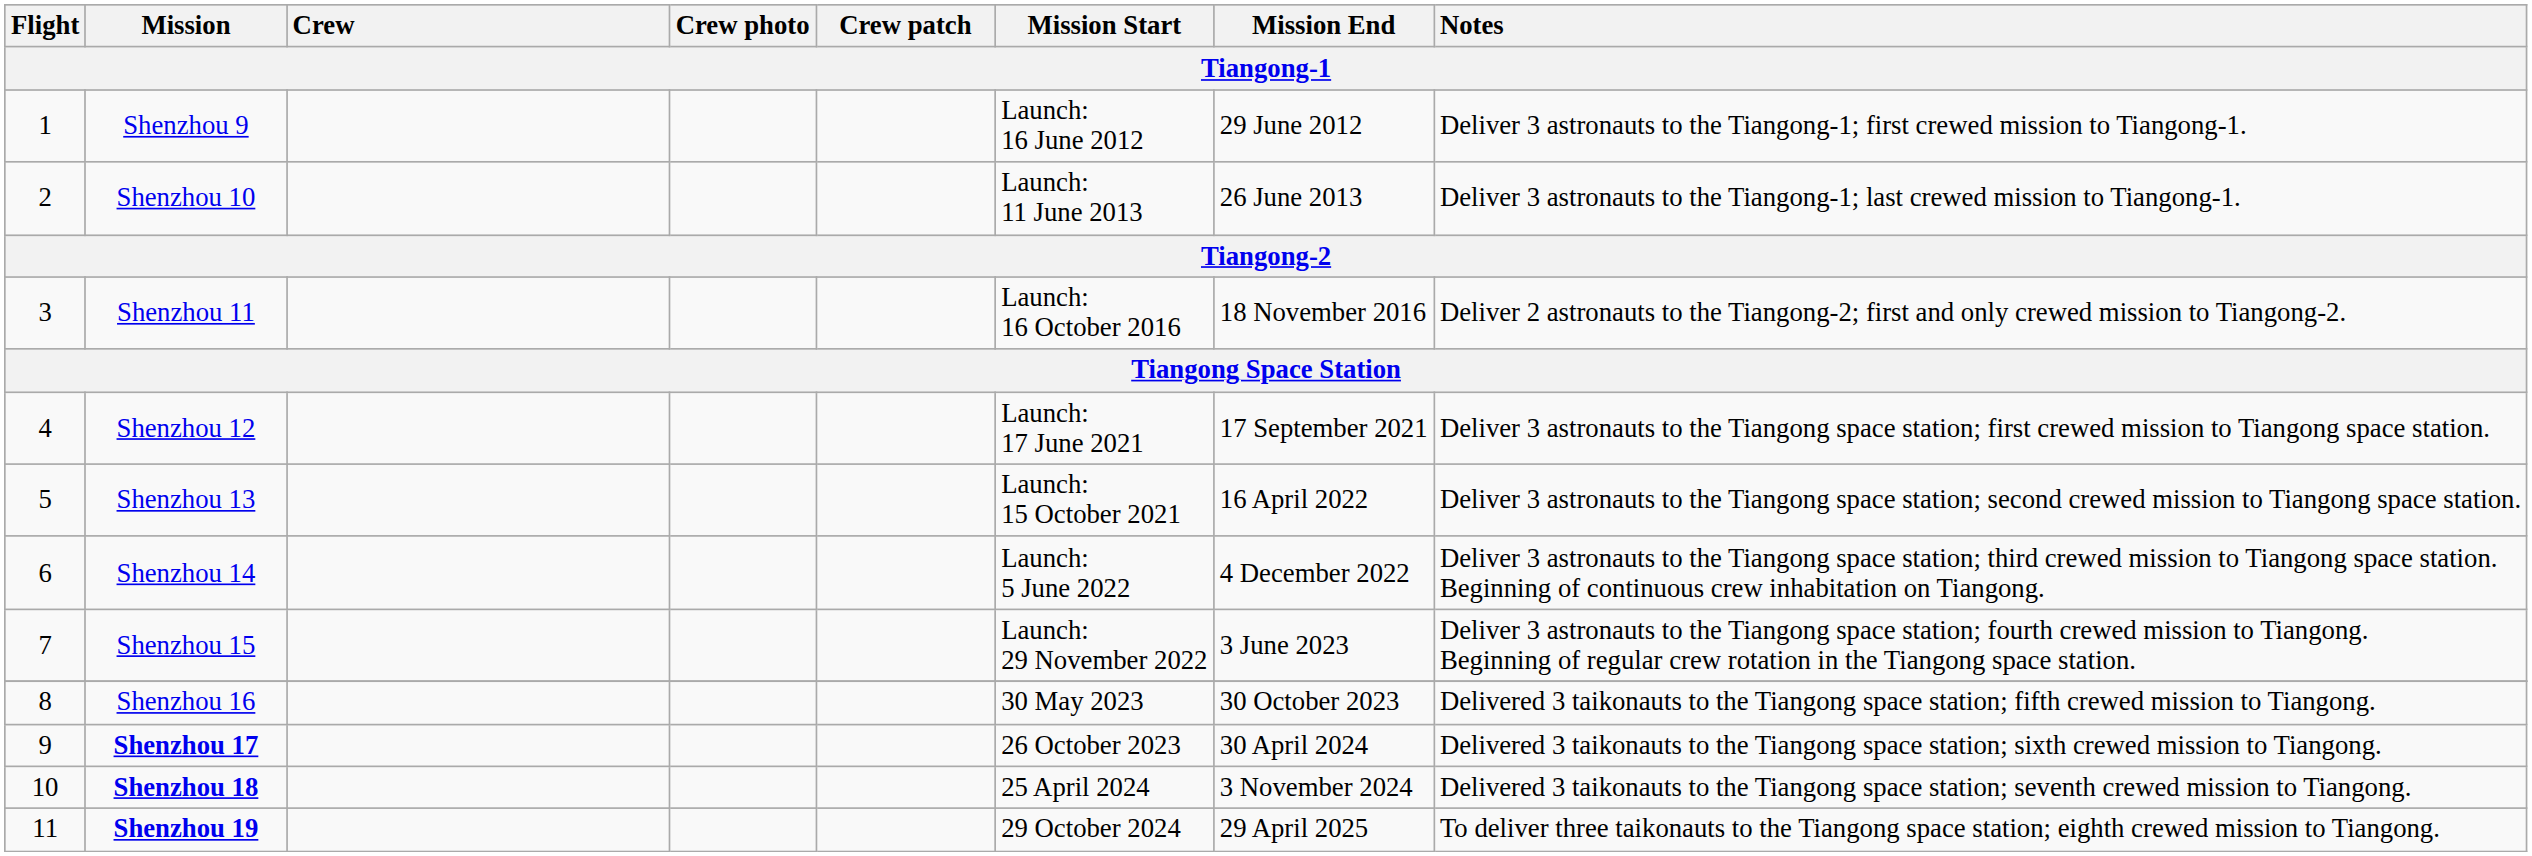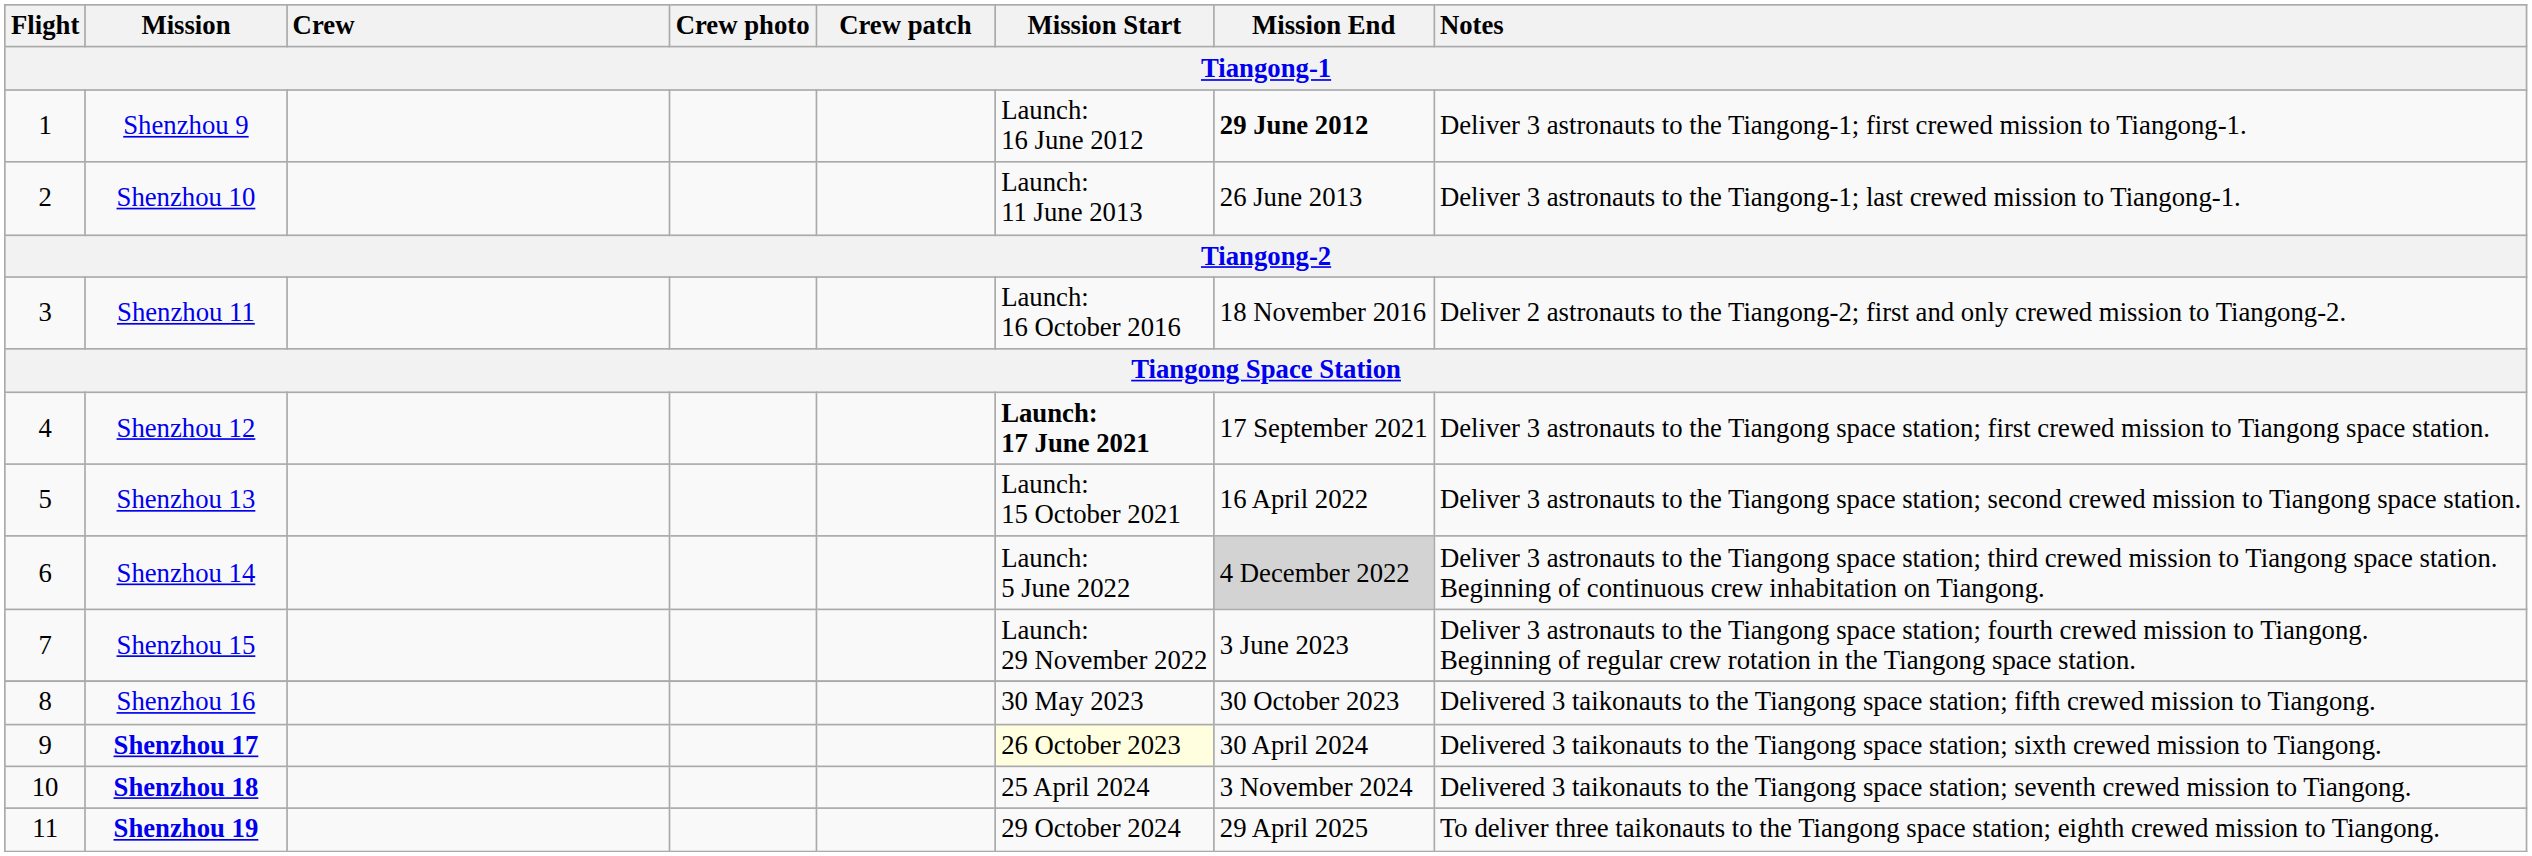(1291, 125) normal -> (1294, 125) bold
(1072, 427) normal -> (1075, 427) bold
(1315, 572) no background -> (1315, 572) lightgrey background
(1091, 744) no background -> (1091, 744) lightyellow background
